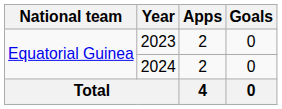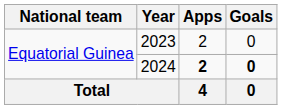(203, 66) normal -> (203, 66) bold
(251, 66) normal -> (251, 66) bold
